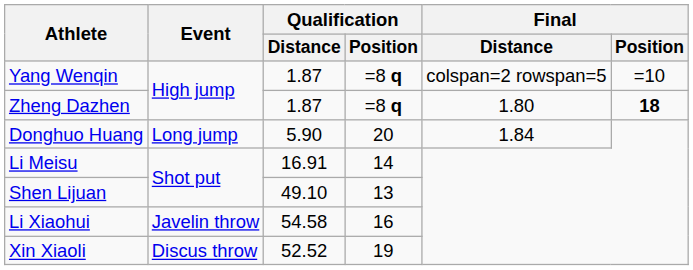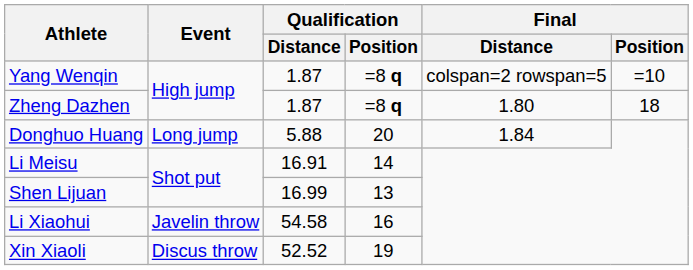(649, 105) bold -> (649, 105) normal
(304, 134) 5.90 -> (304, 134) 5.88
(304, 193) 49.10 -> (304, 193) 16.99
